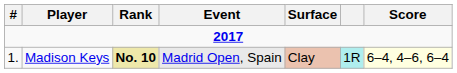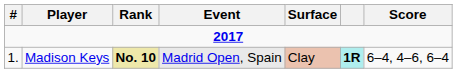(352, 57) normal -> (352, 57) bold
(408, 57) lightyellow background -> (408, 57) no background
